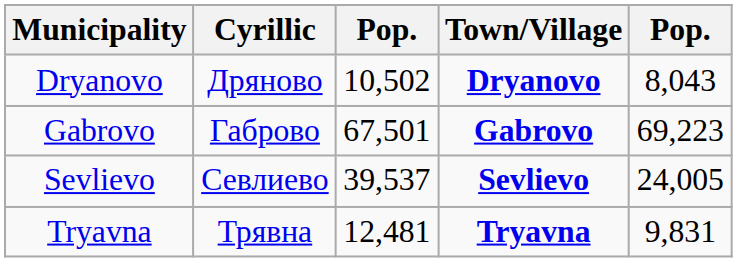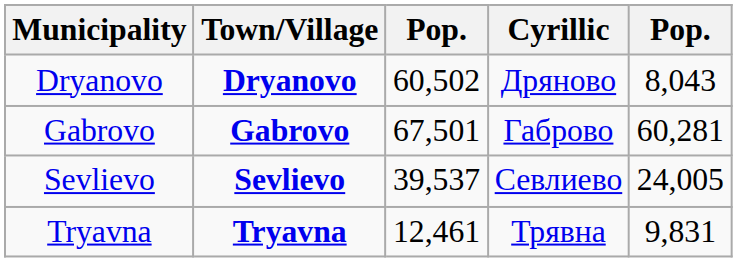columns swapped: (265, 29) <-> (534, 29)
(387, 79) 10,502 -> (437, 79) 60,502
(680, 130) 69,223 -> (680, 130) 60,281
(387, 230) 12,481 -> (437, 230) 12,461
